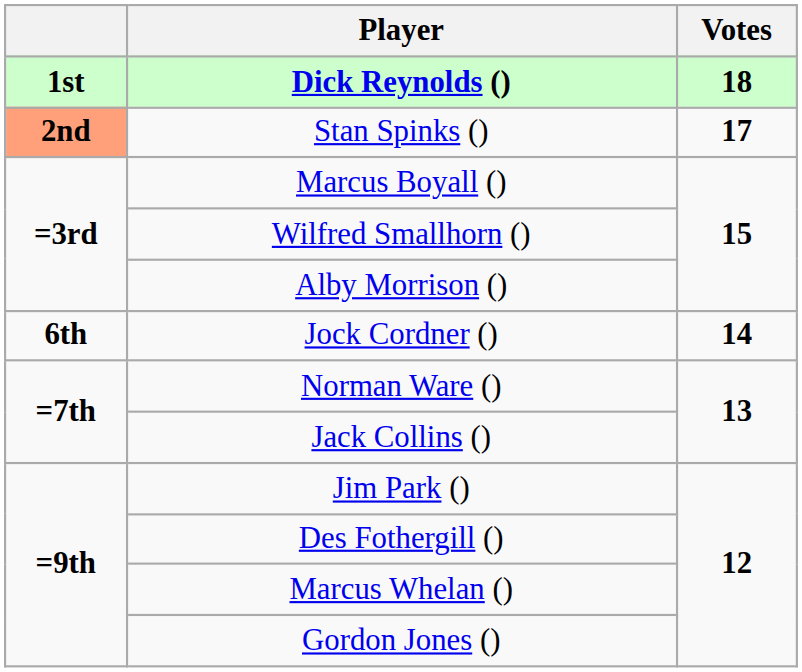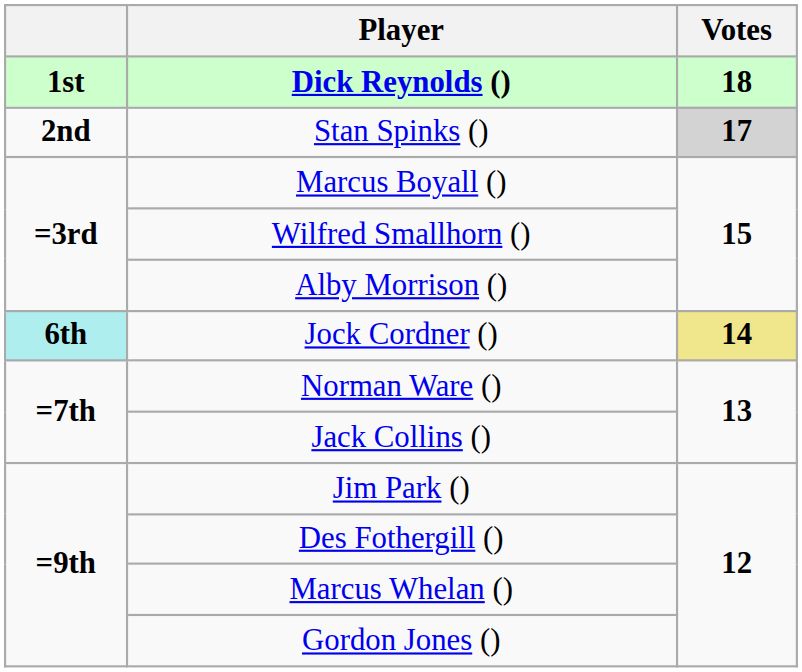(66, 131) lightsalmon background -> (66, 131) no background
(737, 131) no background -> (737, 131) lightgrey background
(66, 335) no background -> (66, 335) paleturquoise background
(737, 335) no background -> (737, 335) khaki background
